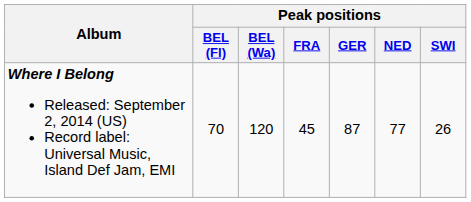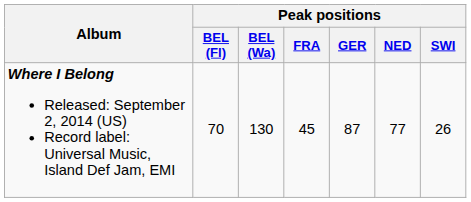(261, 129) 120 -> (261, 129) 130
